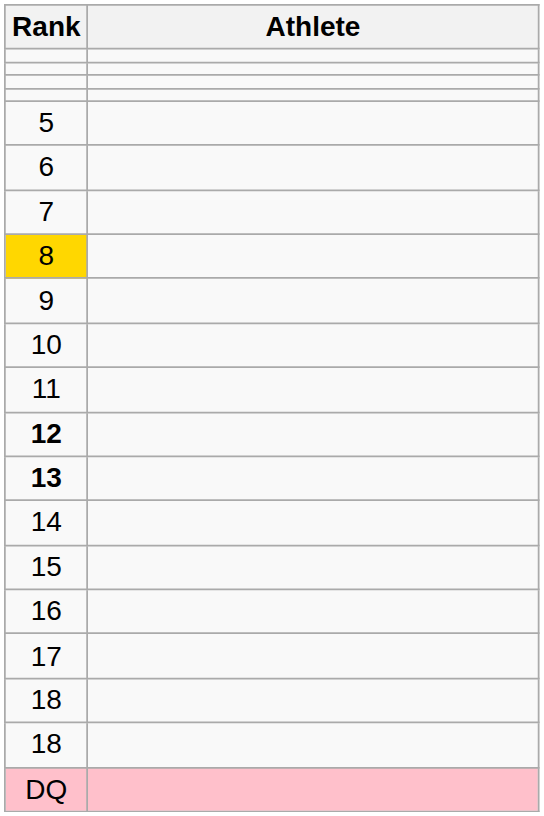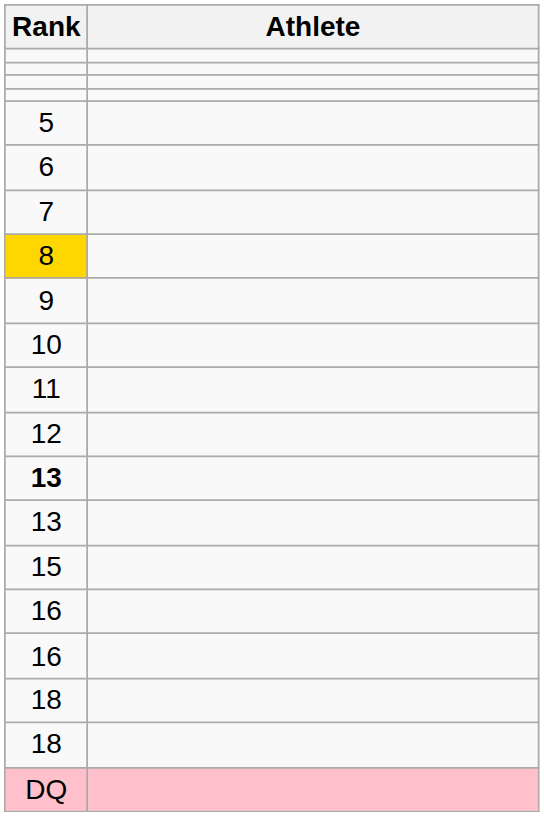(46, 433) bold -> (46, 433) normal
(46, 522) 14 -> (46, 522) 13
(46, 655) 17 -> (46, 655) 16
